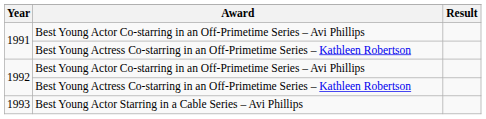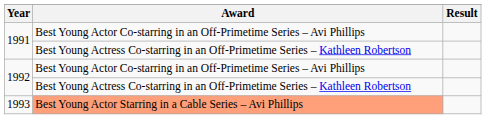(169, 104) no background -> (169, 104) lightsalmon background
